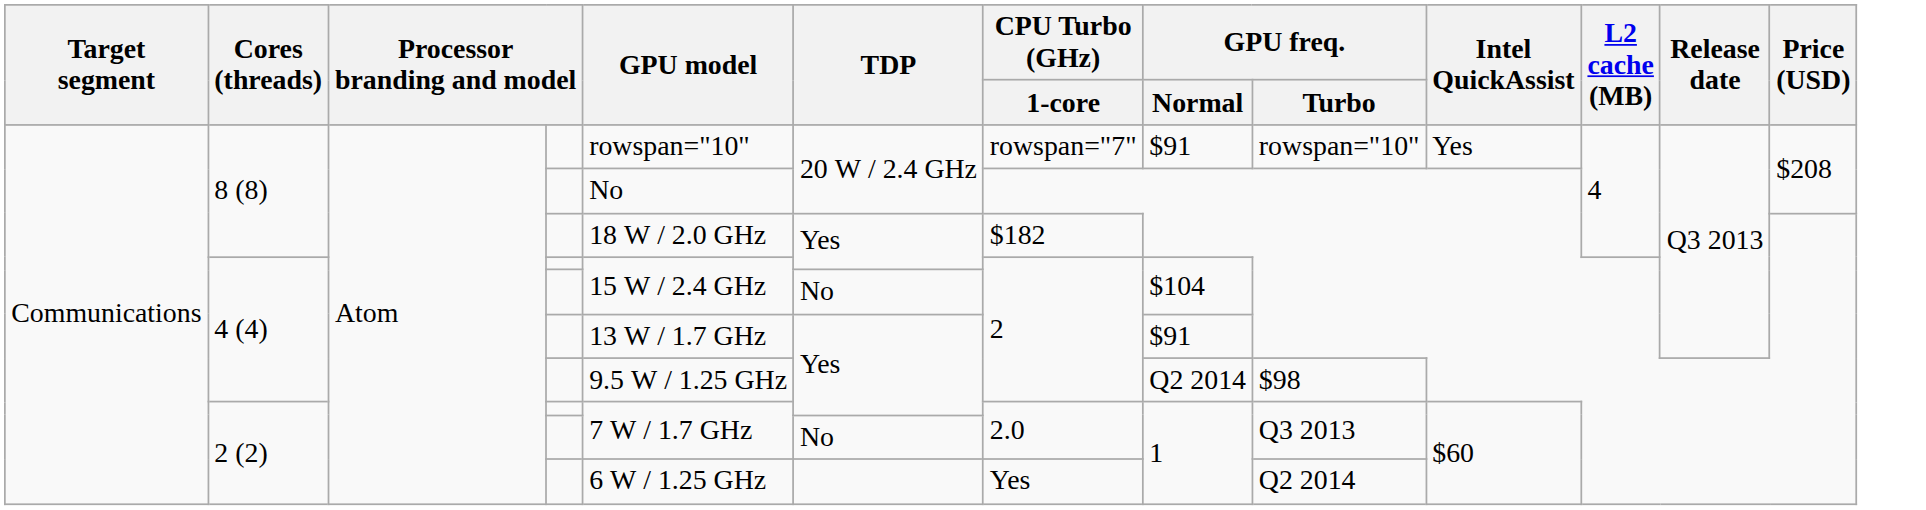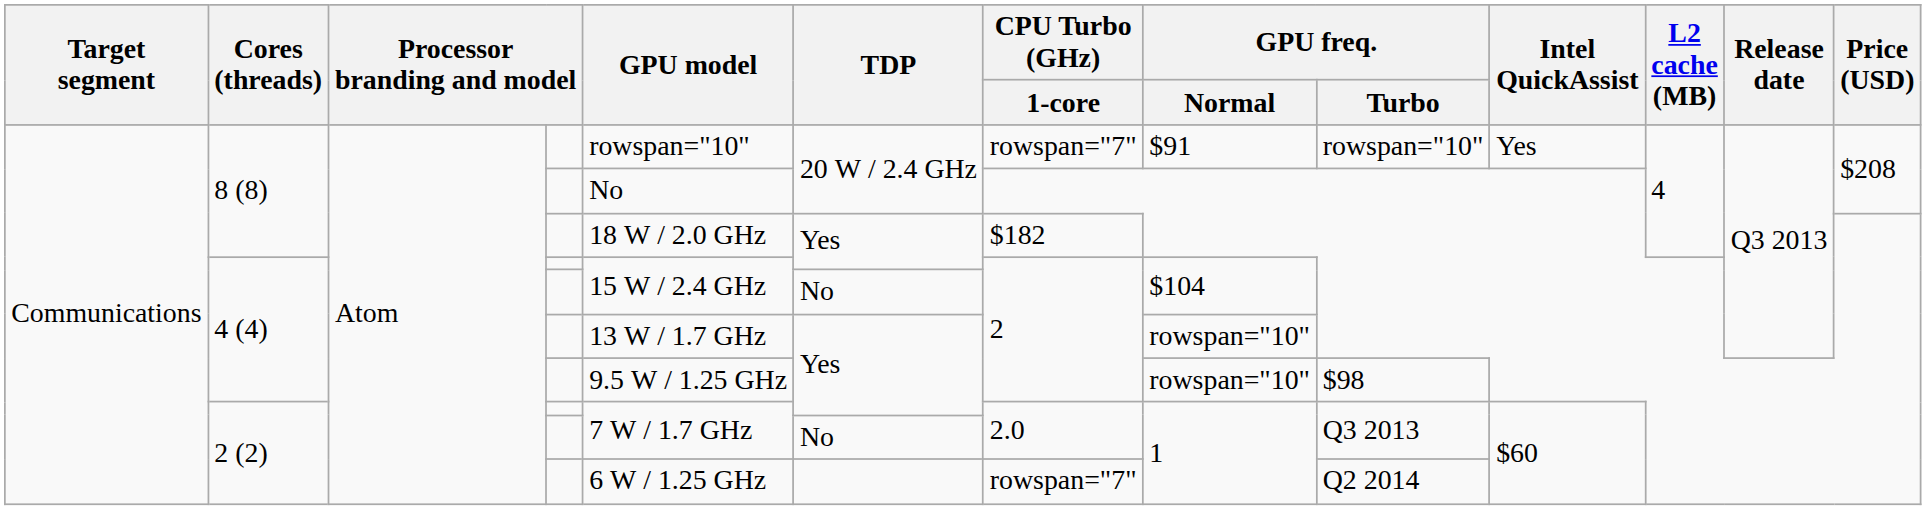(1170, 335) $91 -> (1230, 335) rowspan="10"
(1198, 379) Q2 2014 -> (1230, 379) rowspan="10"
(1010, 480) Yes -> (1063, 480) rowspan="7"
